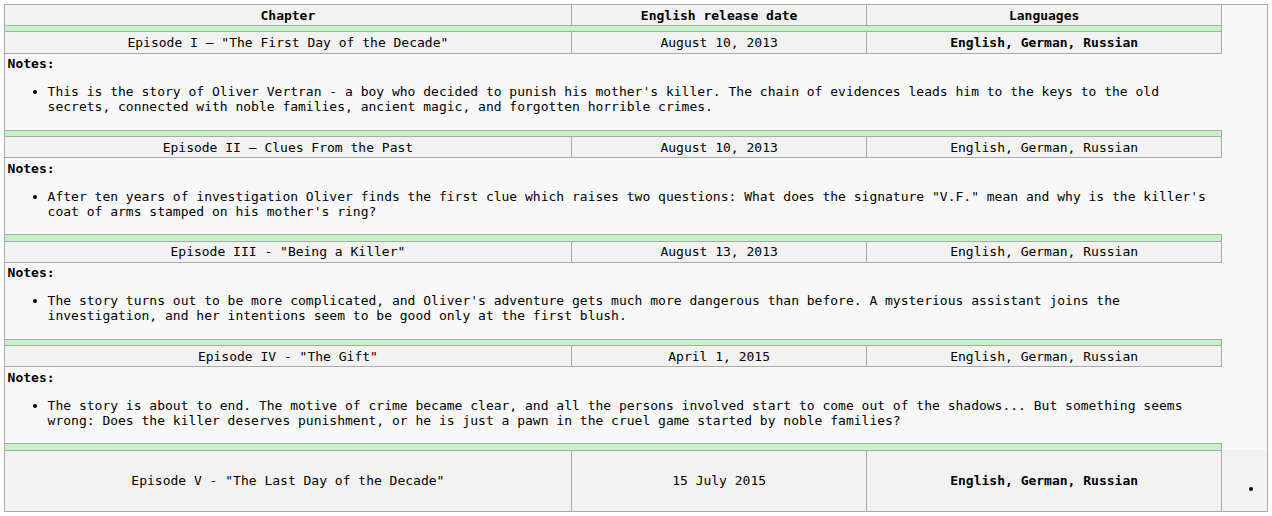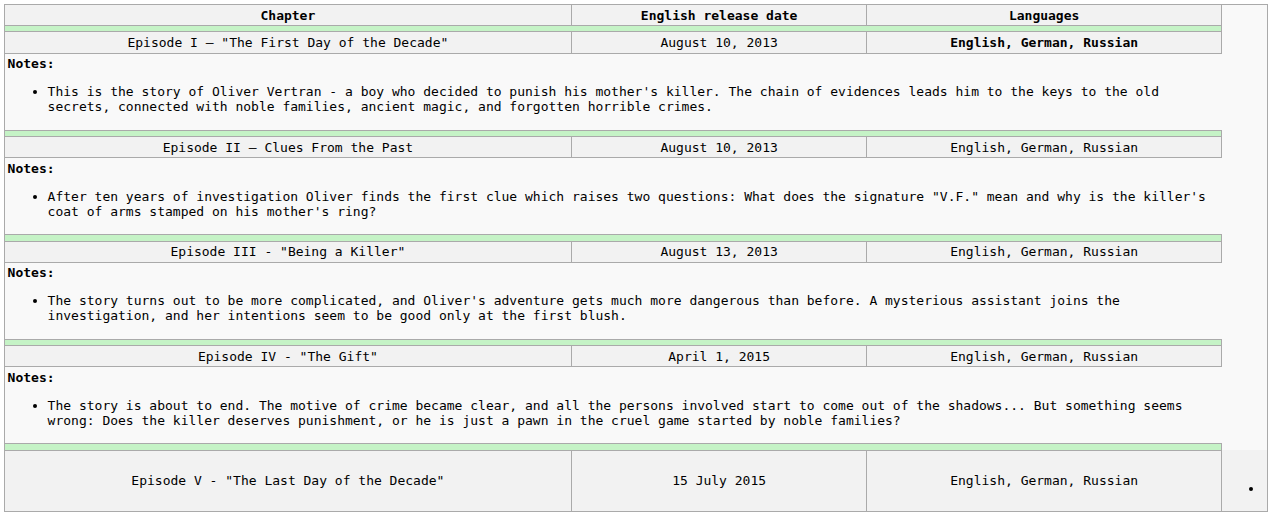(1044, 481) bold -> (1044, 481) normal
